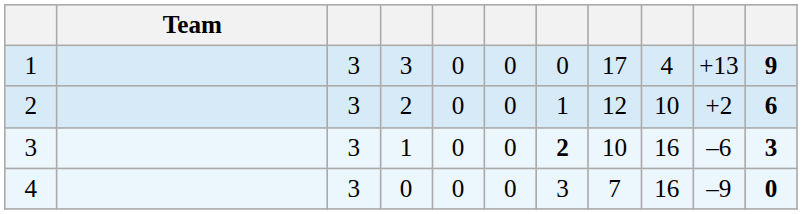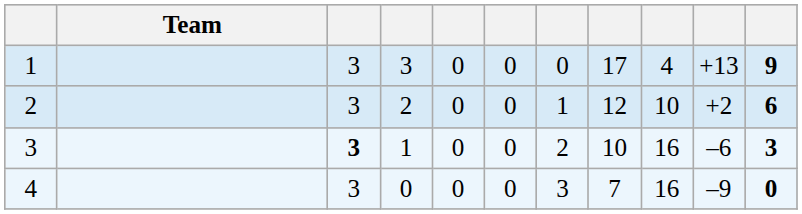(354, 146) normal -> (354, 146) bold
(562, 146) bold -> (562, 146) normal
